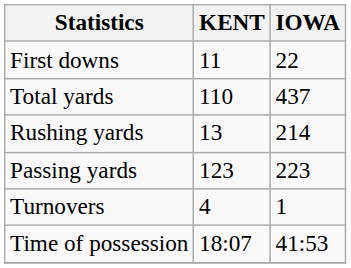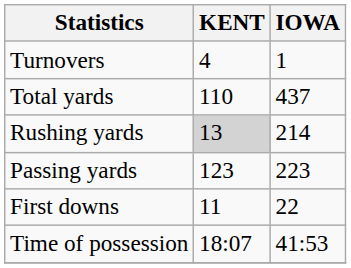rows swapped: (65, 59) <-> (57, 206)
(211, 133) no background -> (211, 133) lightgrey background
